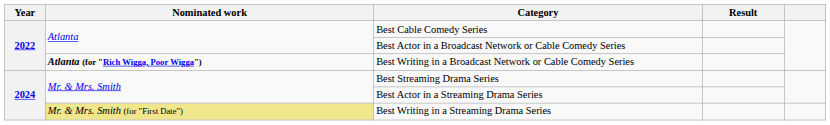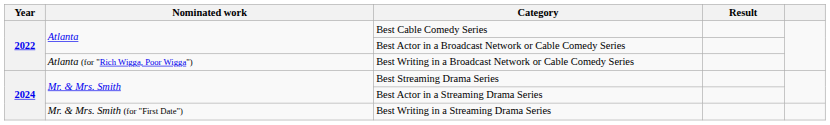(125, 62) bold -> (120, 62) normal
(115, 111) khaki background -> (115, 111) no background
